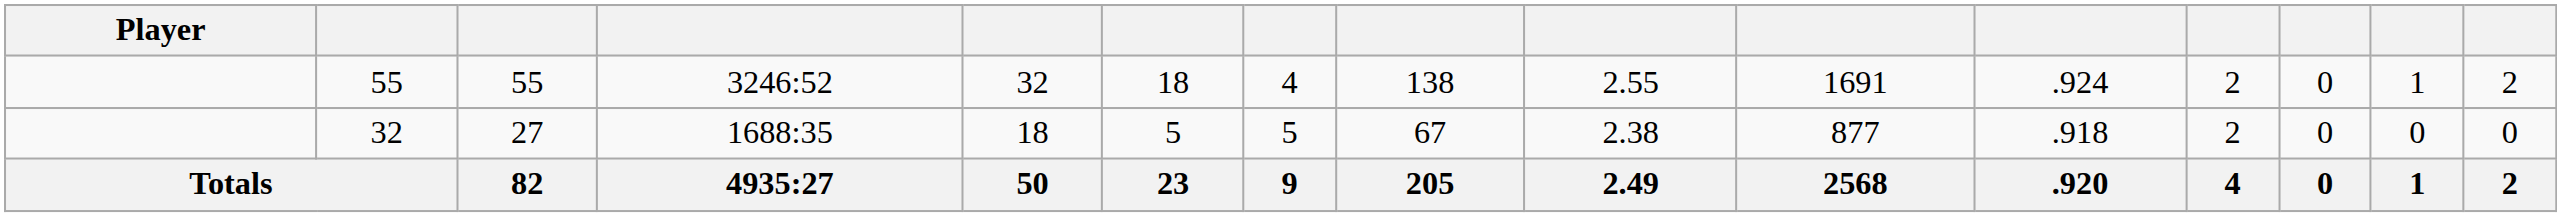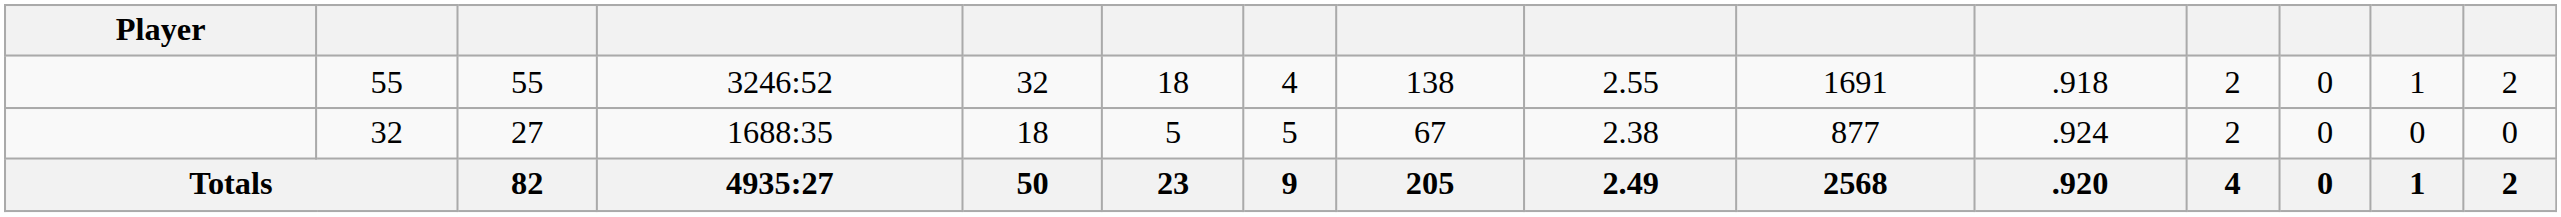(2080, 81) .924 -> (2080, 81) .918
(2080, 132) .918 -> (2080, 132) .924
